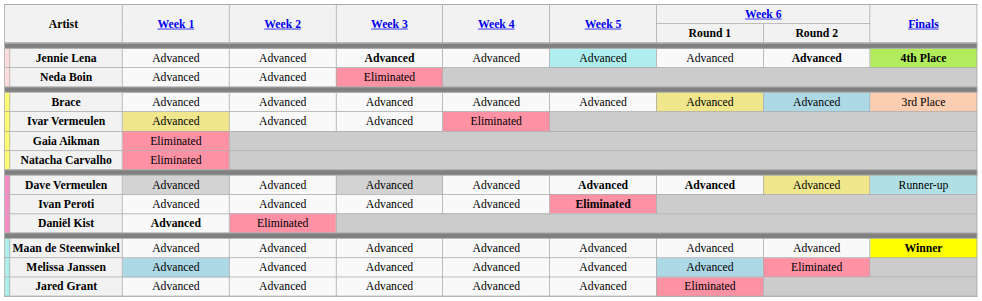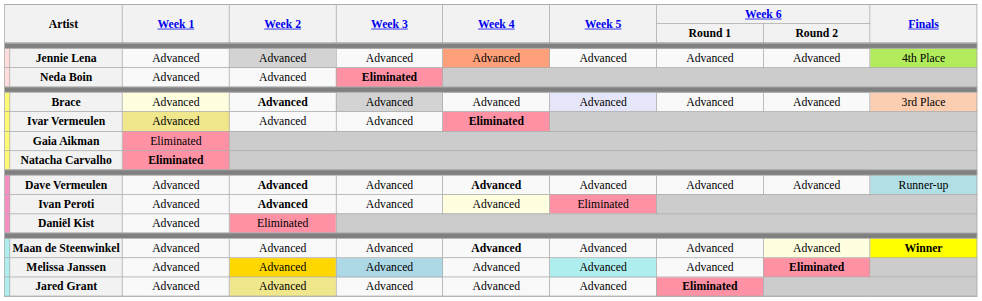(283, 58) no background -> (283, 58) lightgrey background
(389, 58) bold -> (389, 58) normal
(496, 58) no background -> (496, 58) lightsalmon background
(603, 58) paleturquoise background -> (603, 58) no background
(817, 58) bold -> (817, 58) normal
(923, 58) bold -> (924, 58) normal
(389, 77) normal -> (389, 77) bold
(176, 102) no background -> (176, 102) lightyellow background
(283, 102) normal -> (283, 102) bold
(389, 102) no background -> (389, 102) lightgrey background
(603, 102) no background -> (603, 102) lavender background
(710, 102) khaki background -> (710, 102) no background
(817, 102) lightblue background -> (817, 102) no background
(496, 121) normal -> (496, 121) bold
(176, 160) normal -> (176, 160) bold
(176, 185) lightgrey background -> (176, 185) no background
(283, 185) normal -> (283, 185) bold
(389, 185) lightgrey background -> (389, 185) no background
(496, 185) normal -> (496, 185) bold
(603, 185) bold -> (603, 185) normal
(710, 185) bold -> (710, 185) normal
(817, 185) khaki background -> (817, 185) no background
(283, 204) normal -> (283, 204) bold
(496, 204) no background -> (496, 204) lightyellow background
(603, 204) bold -> (603, 204) normal
(176, 223) bold -> (176, 223) normal
(496, 248) normal -> (496, 248) bold
(817, 248) no background -> (817, 248) lightyellow background
(176, 267) lightblue background -> (176, 267) no background
(283, 267) no background -> (283, 267) gold background
(389, 267) no background -> (389, 267) lightblue background
(603, 267) no background -> (603, 267) paleturquoise background
(710, 267) lightblue background -> (710, 267) no background
(817, 267) normal -> (817, 267) bold
(283, 286) no background -> (283, 286) khaki background
(710, 286) normal -> (710, 286) bold
